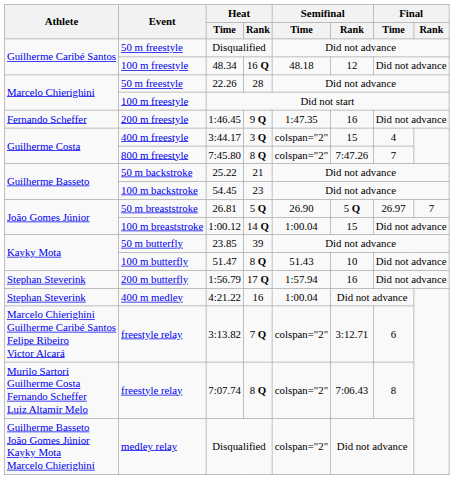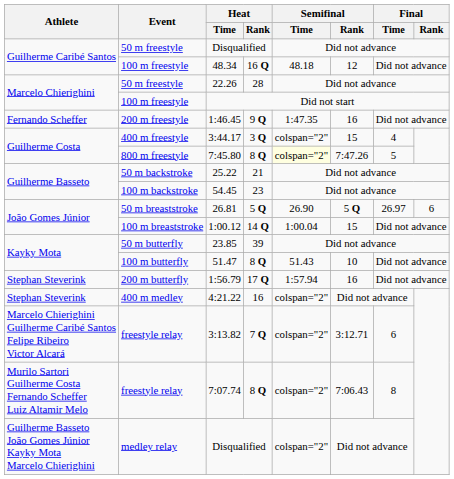(301, 155) no background -> (301, 155) lightyellow background
(394, 155) 7 -> (394, 155) 5
(431, 208) 7 -> (431, 208) 6
(301, 297) 1:00.04 -> (301, 297) colspan="2"
